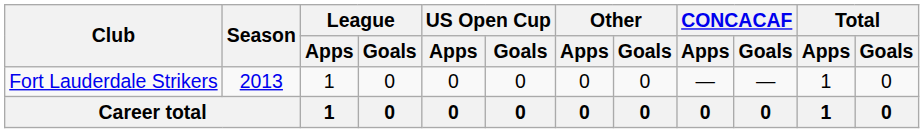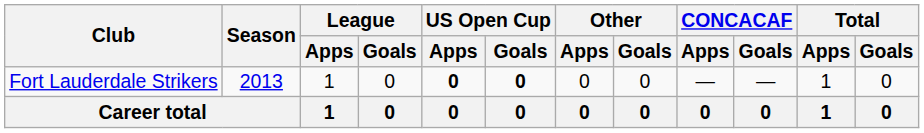(453, 82) normal -> (453, 82) bold
(520, 82) normal -> (520, 82) bold
